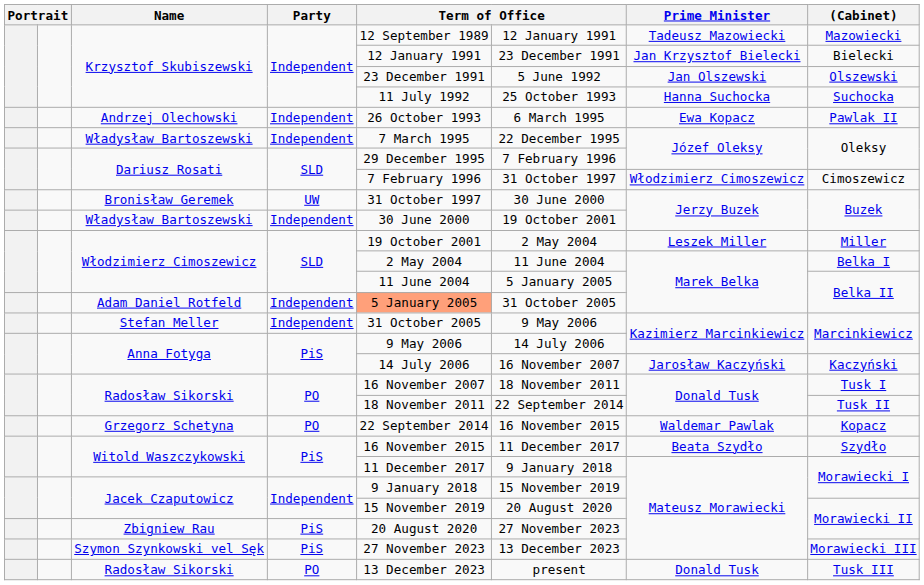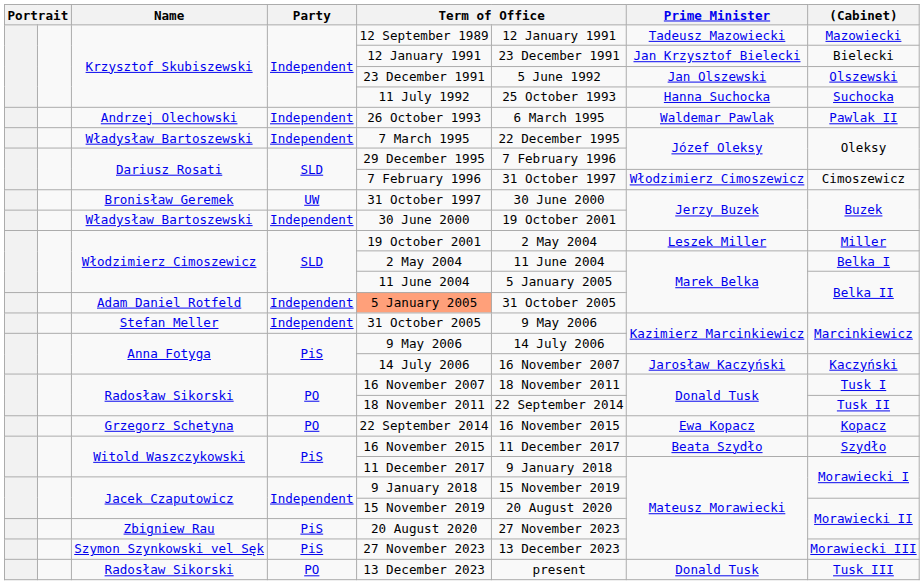(717, 118) Ewa Kopacz -> (717, 118) Waldemar Pawlak
(717, 426) Waldemar Pawlak -> (717, 426) Ewa Kopacz
